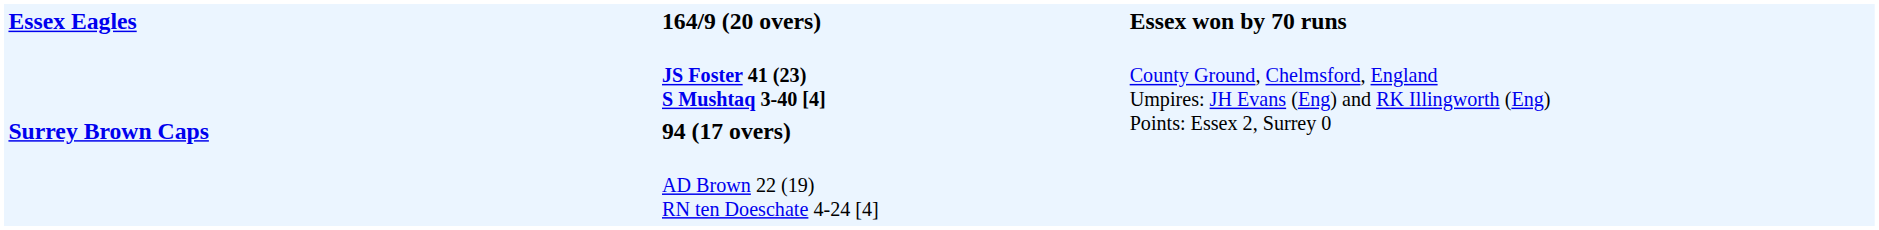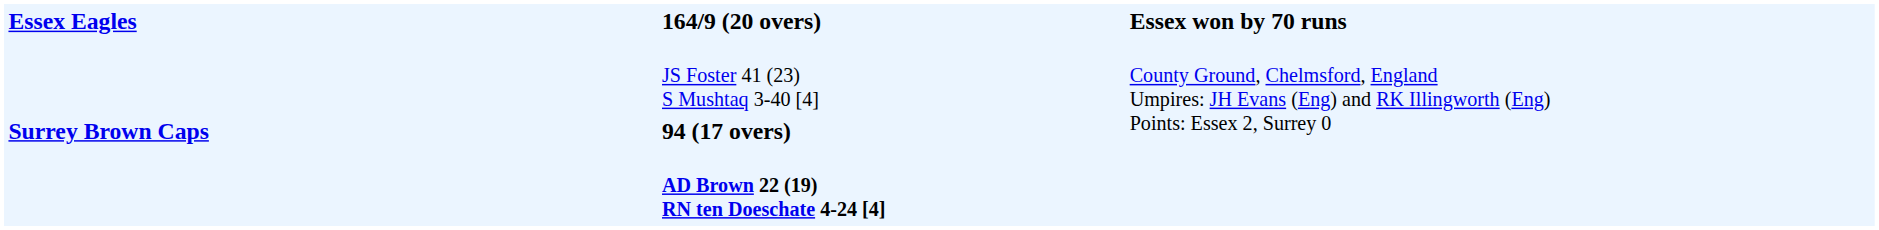(744, 88) bold -> (741, 88) normal
(770, 197) normal -> (774, 197) bold
